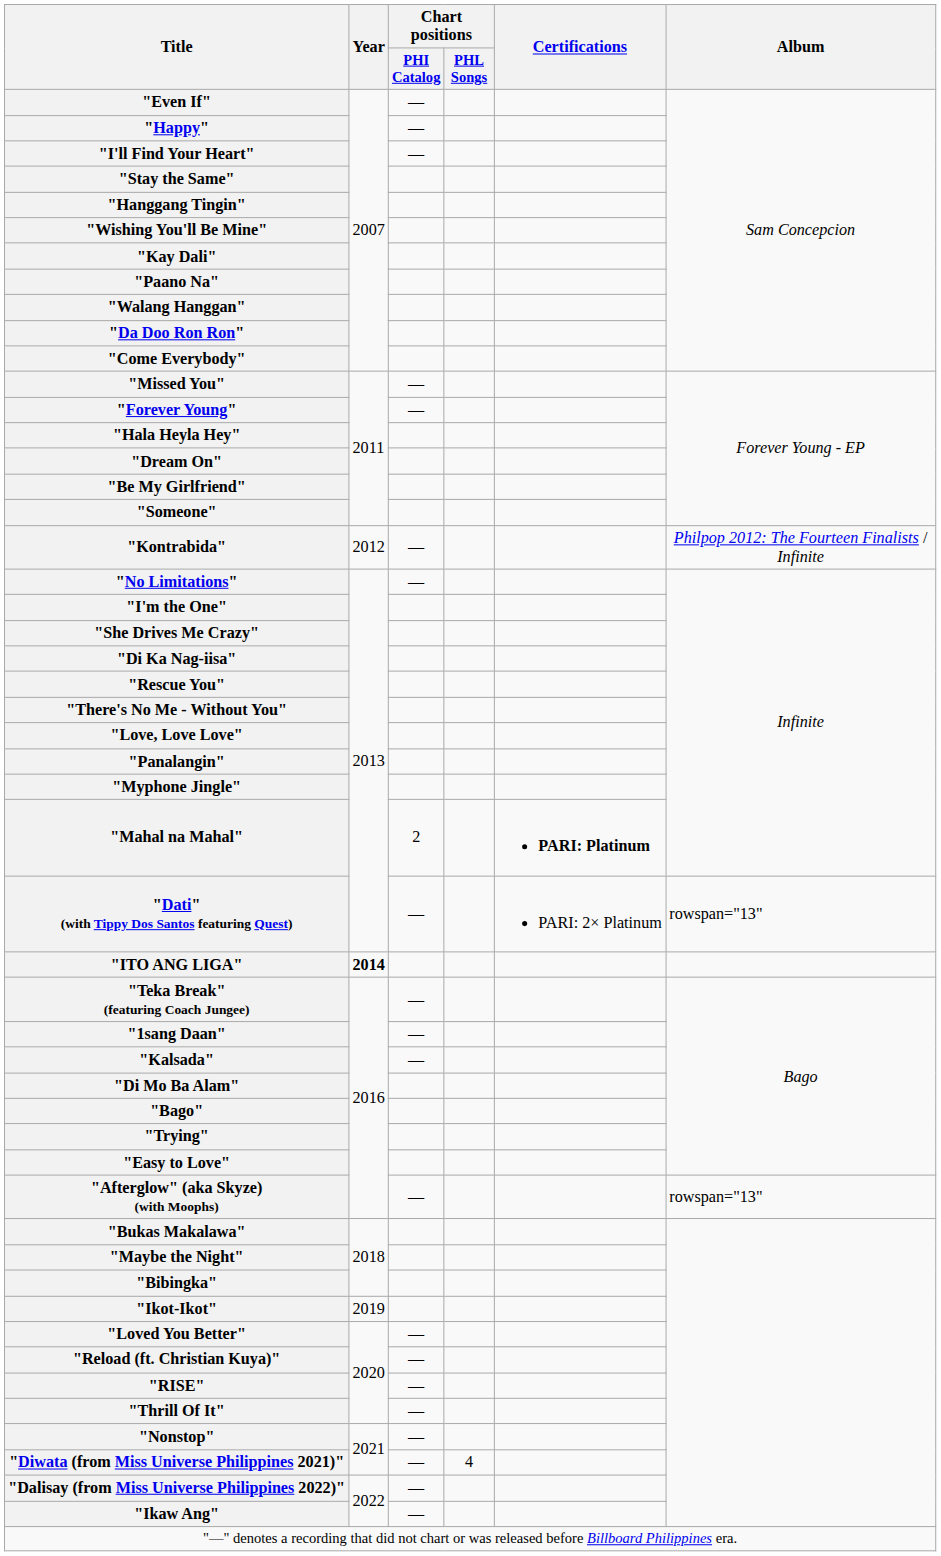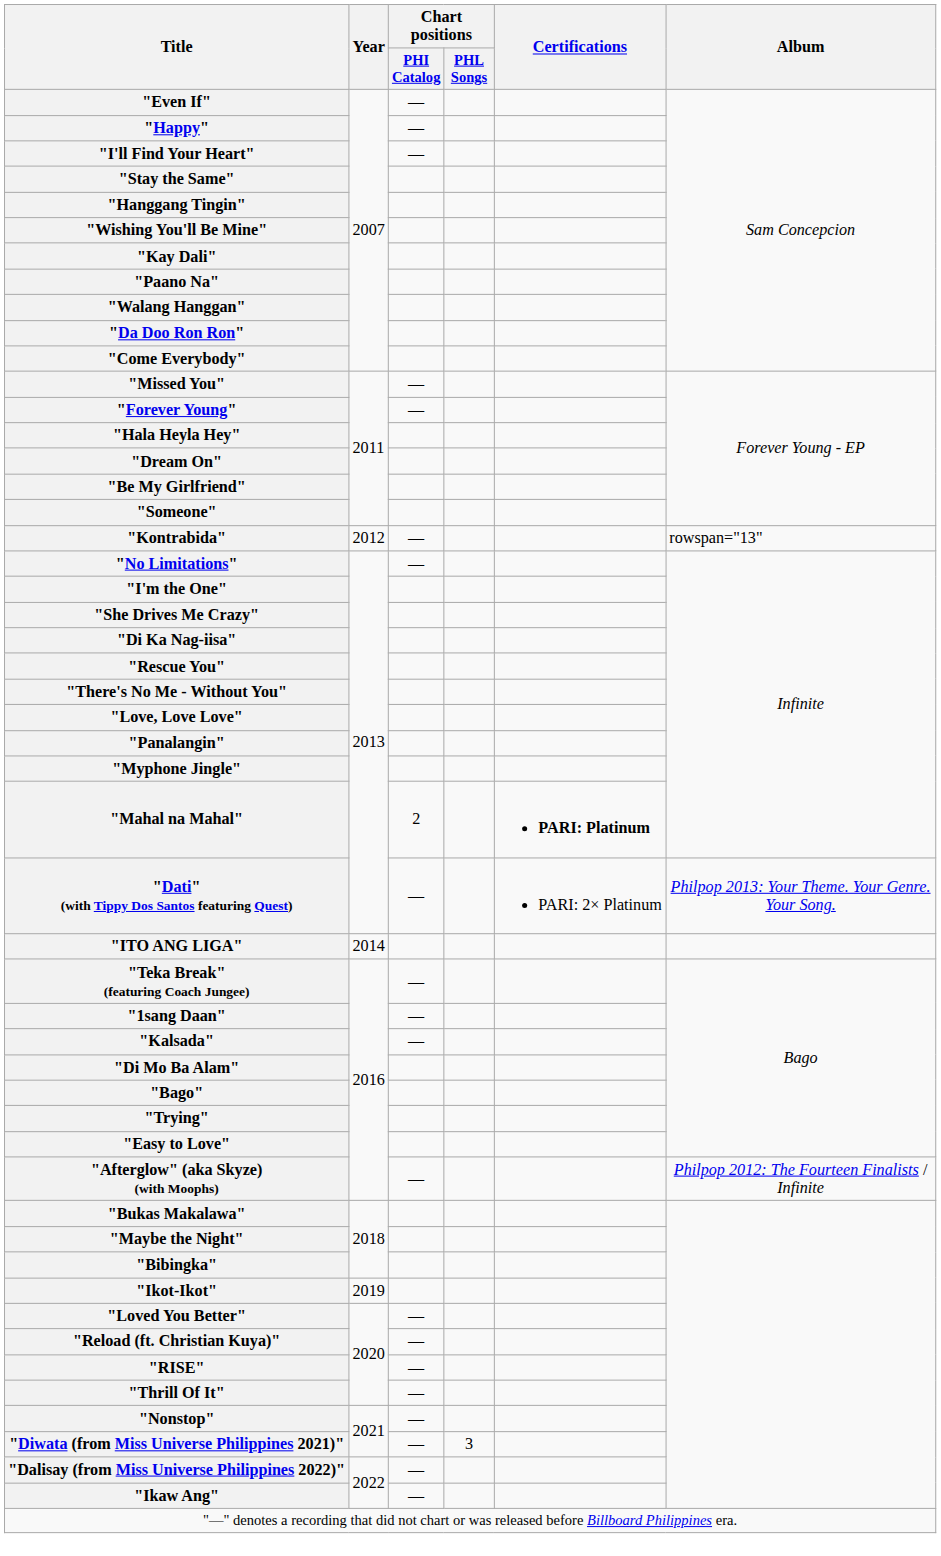(801, 547) Philpop 2012: The Fourteen Finalists / Infinite -> (716, 537) rowspan="13"
(716, 913) rowspan="13" -> (801, 895) Philpop 2013: Your Theme. Your Genre. Your Song.
(369, 964) bold -> (369, 946) normal
(716, 1196) rowspan="13" -> (801, 1178) Philpop 2012: The Fourteen Finalists / Infinite
(469, 1462) 4 -> (469, 1444) 3
